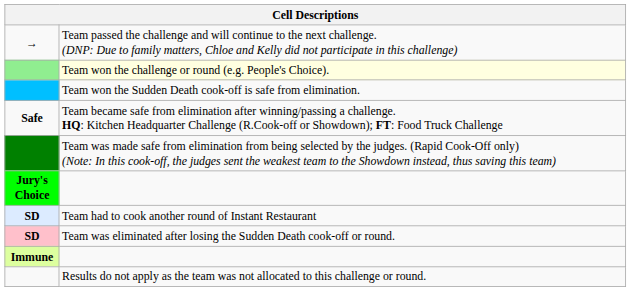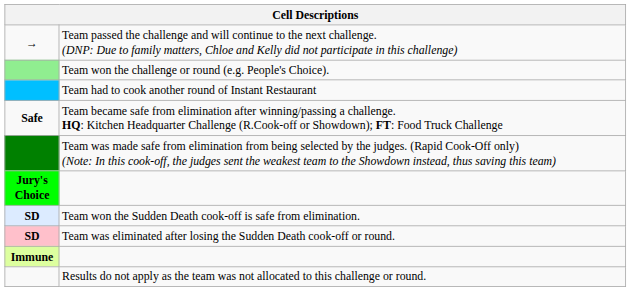(196, 70) lightyellow background -> (196, 70) no background
(211, 90) Team won the Sudden Death cook-off is safe from elimination. -> (189, 90) Team had to cook another round of Instant Restaurant
(189, 216) Team had to cook another round of Instant Restaurant -> (211, 216) Team won the Sudden Death cook-off is safe from elimination.
